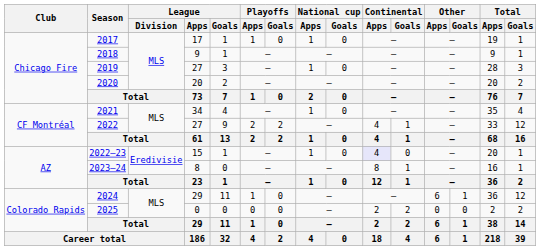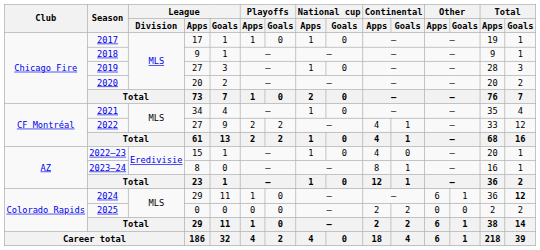(377, 153) lavender background -> (377, 153) no background
(520, 196) normal -> (520, 196) bold
